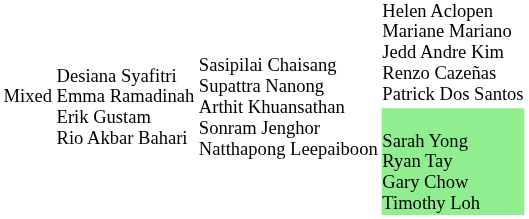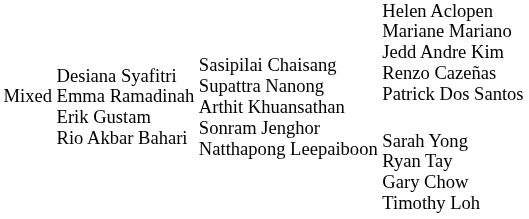(431, 171) lightgreen background -> (431, 171) no background
